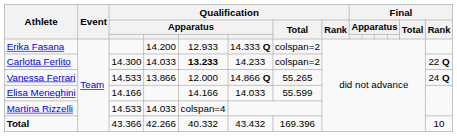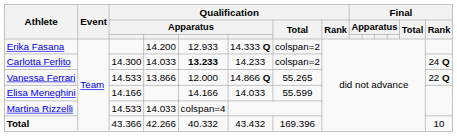(439, 62) 22 Q -> (439, 62) 24 Q
(439, 78) 24 Q -> (439, 78) 22 Q
